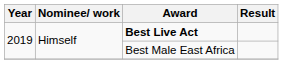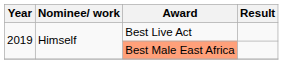(161, 31) bold -> (159, 31) normal
(180, 50) no background -> (180, 50) lightsalmon background
